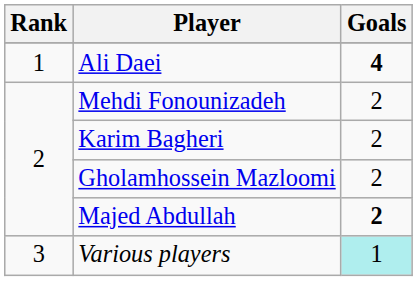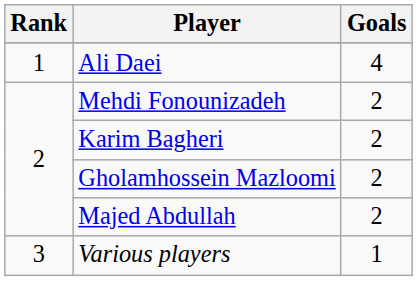(377, 62) bold -> (377, 62) normal
(377, 216) bold -> (377, 216) normal
(377, 255) paleturquoise background -> (377, 255) no background
